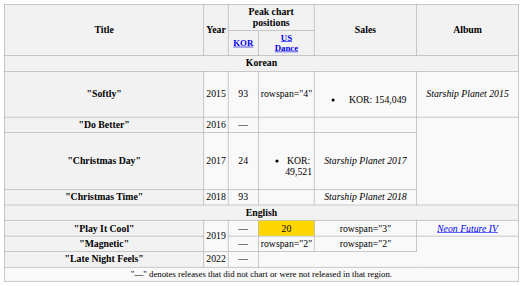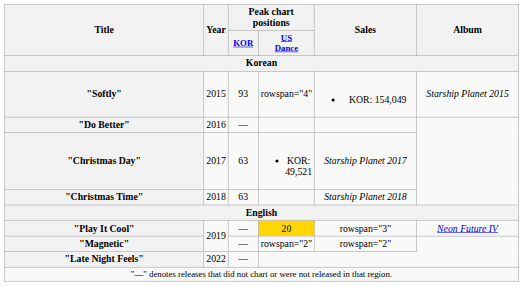(243, 161) 24 -> (243, 161) 63
(243, 197) 93 -> (243, 197) 63
